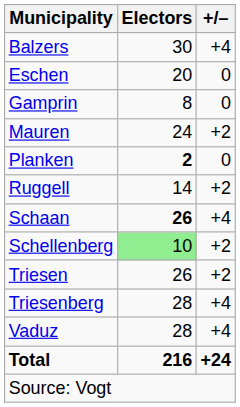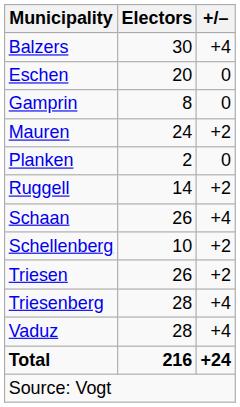(187, 160) bold -> (187, 160) normal
(182, 217) bold -> (182, 217) normal
(182, 246) lightgreen background -> (182, 246) no background
